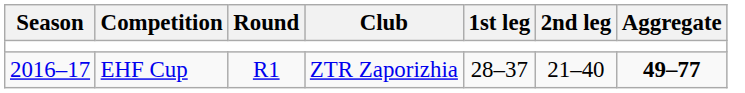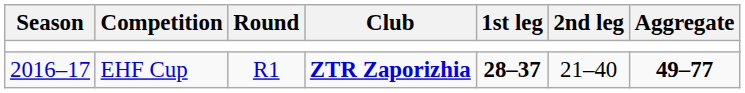(384, 69) normal -> (390, 69) bold
(499, 69) normal -> (512, 69) bold
